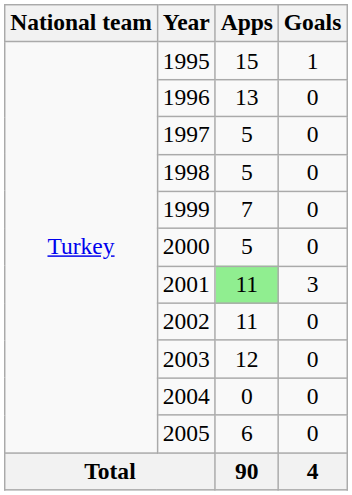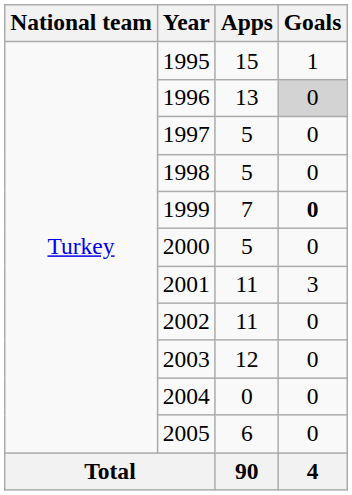(313, 97) no background -> (313, 97) lightgrey background
(313, 209) normal -> (313, 209) bold
(247, 284) lightgreen background -> (247, 284) no background
